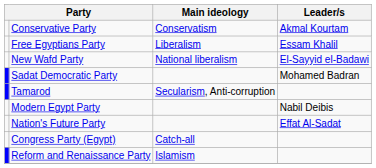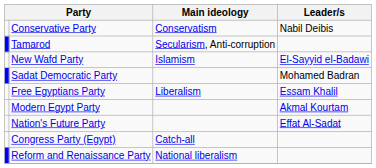(314, 28) Akmal Kourtam -> (306, 28) Nabil Deibis
rows swapped: (58, 44) <-> (31, 92)
(196, 60) National liberalism -> (175, 60) Islamism
(306, 108) Nabil Deibis -> (314, 108) Akmal Kourtam
(175, 155) Islamism -> (196, 155) National liberalism
